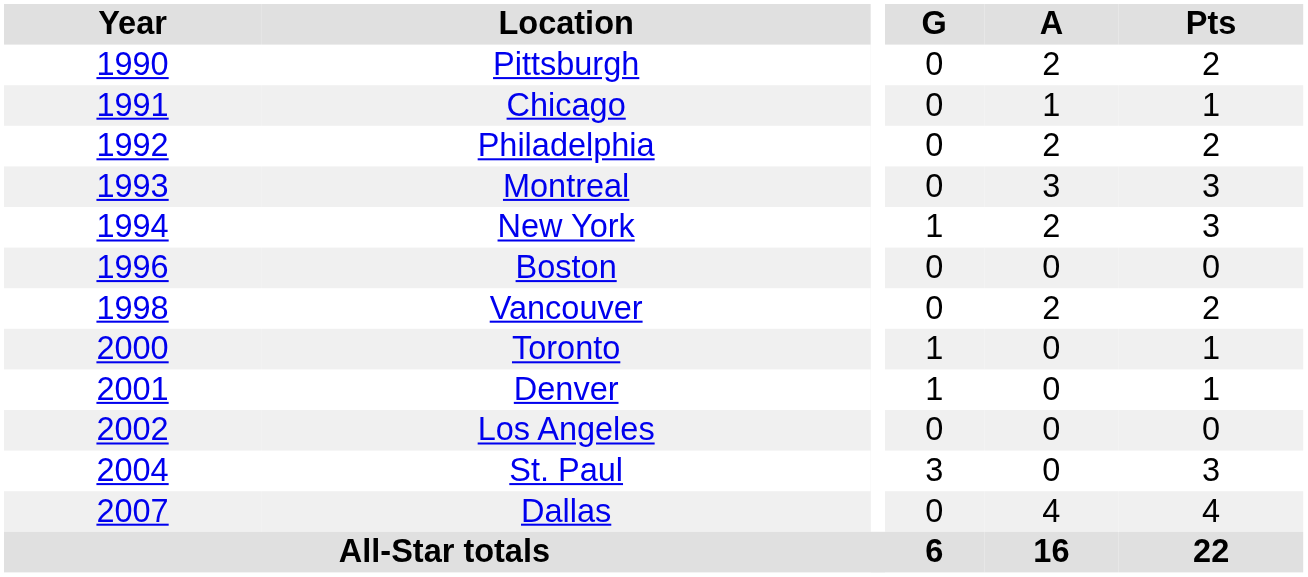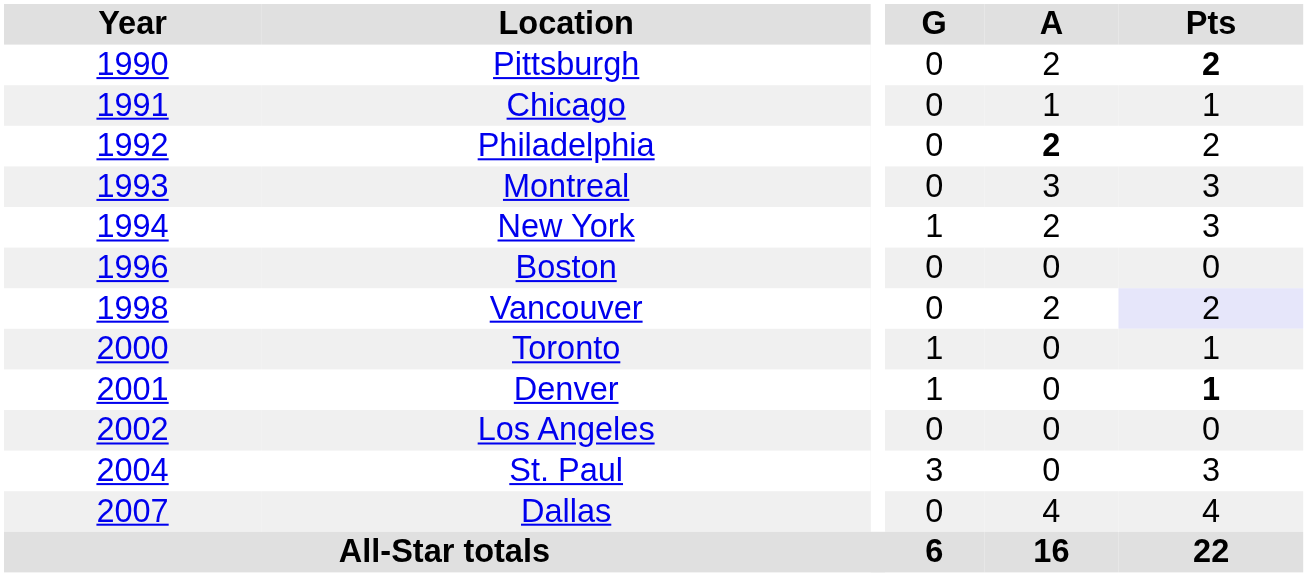(1211, 64) normal -> (1211, 64) bold
(1051, 145) normal -> (1051, 145) bold
(1211, 307) no background -> (1211, 307) lavender background
(1211, 389) normal -> (1211, 389) bold
